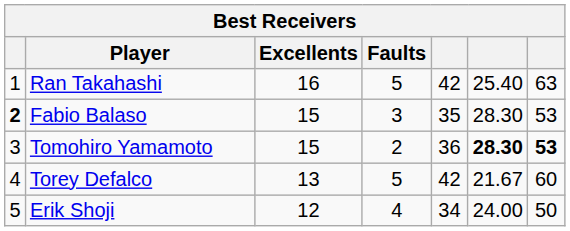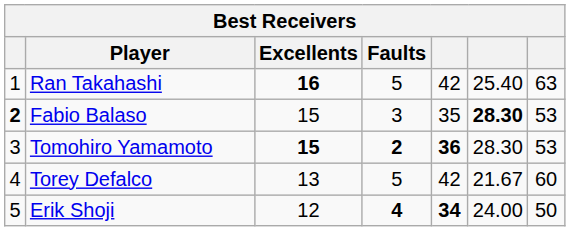(308, 84) normal -> (308, 84) bold
(498, 116) normal -> (498, 116) bold
(308, 147) normal -> (308, 147) bold
(397, 147) normal -> (397, 147) bold
(449, 147) normal -> (449, 147) bold
(498, 147) bold -> (498, 147) normal
(546, 147) bold -> (546, 147) normal
(397, 211) normal -> (397, 211) bold
(449, 211) normal -> (449, 211) bold
